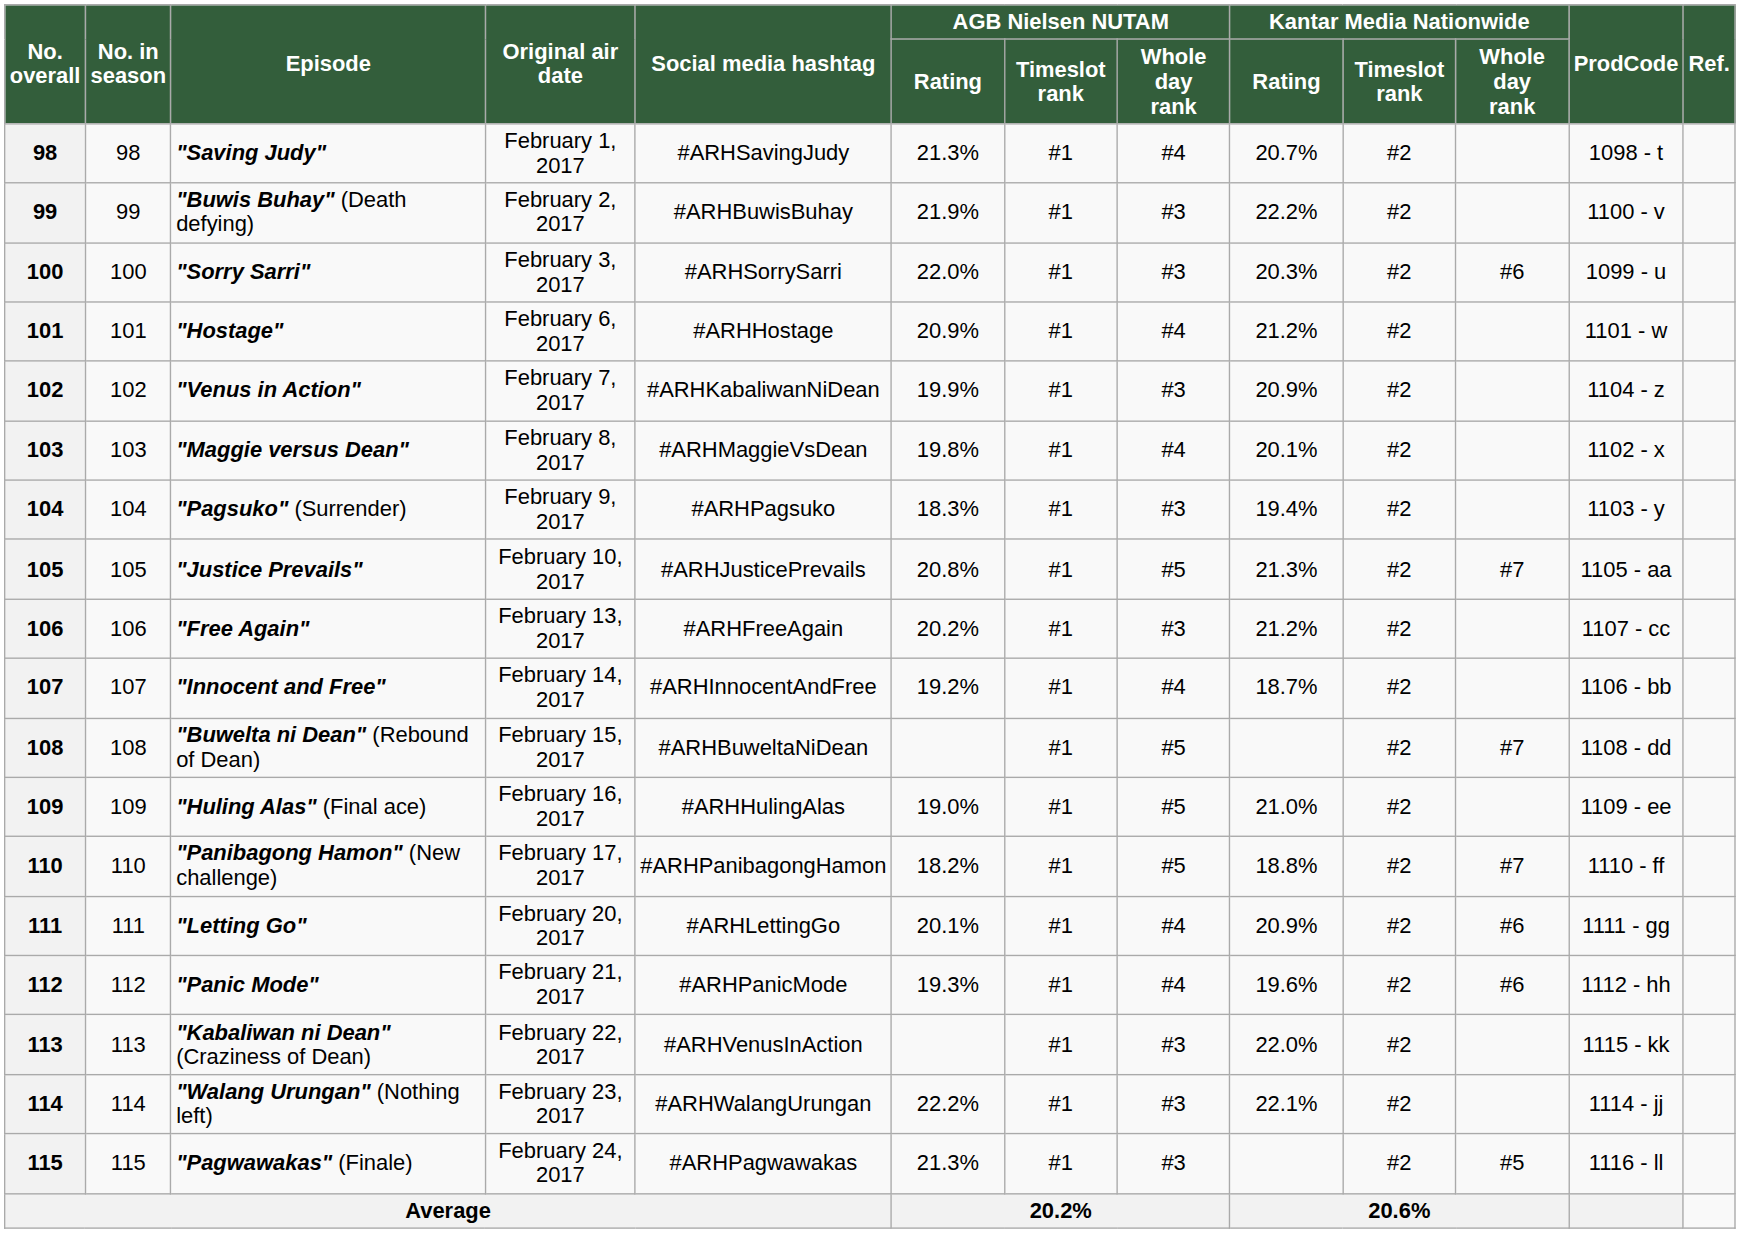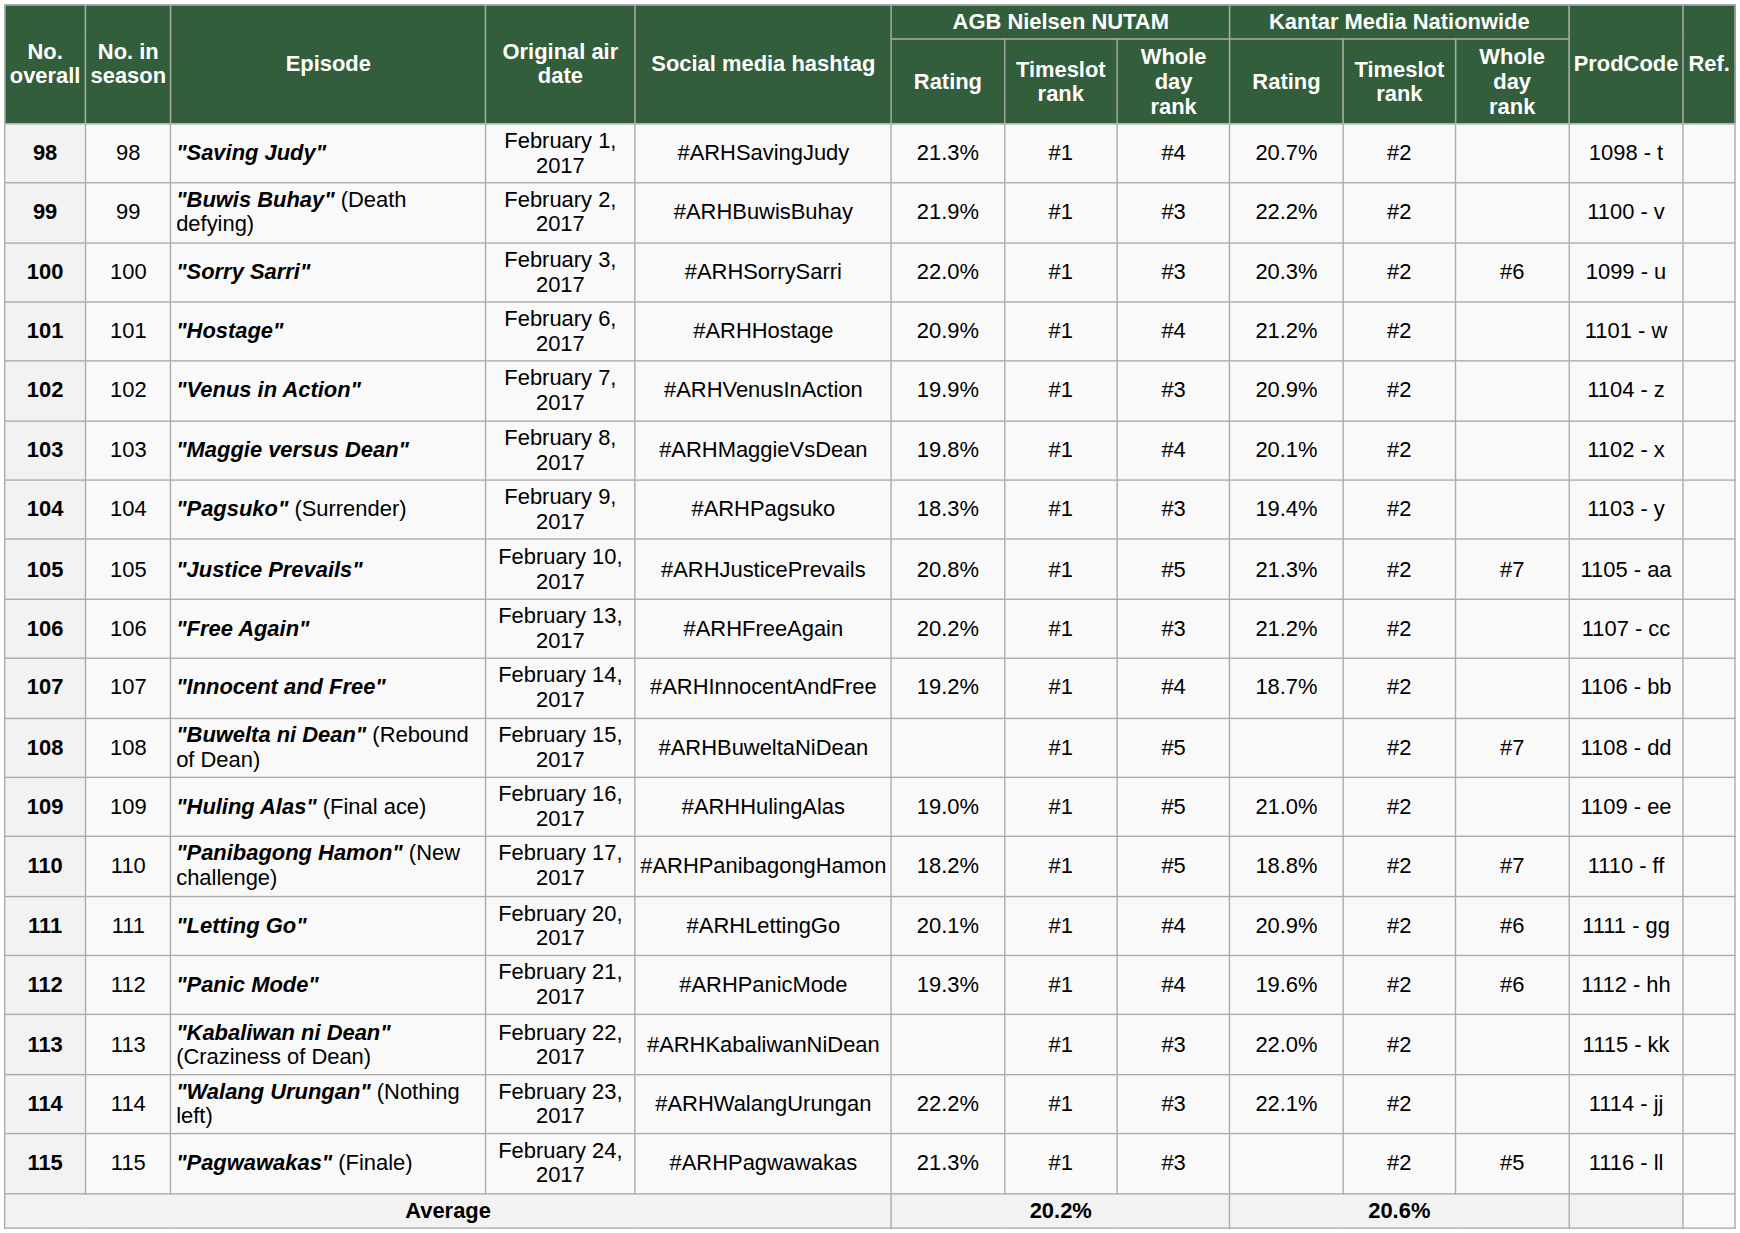(763, 390) #ARHKabaliwanNiDean -> (763, 390) #ARHVenusInAction
(763, 1044) #ARHVenusInAction -> (763, 1044) #ARHKabaliwanNiDean
